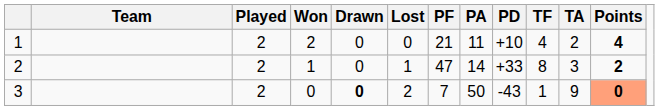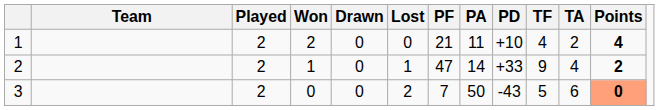(542, 67) 8 -> (542, 67) 9
(574, 67) 3 -> (574, 67) 4
(360, 92) bold -> (360, 92) normal
(542, 92) 1 -> (542, 92) 5
(574, 92) 9 -> (574, 92) 6
